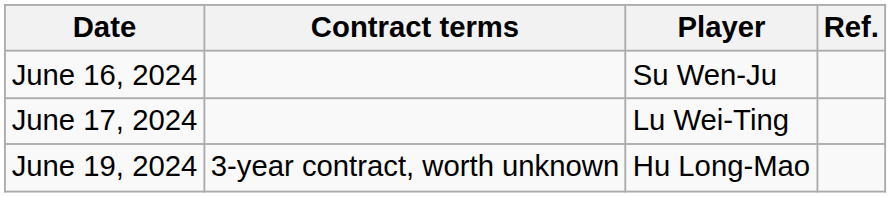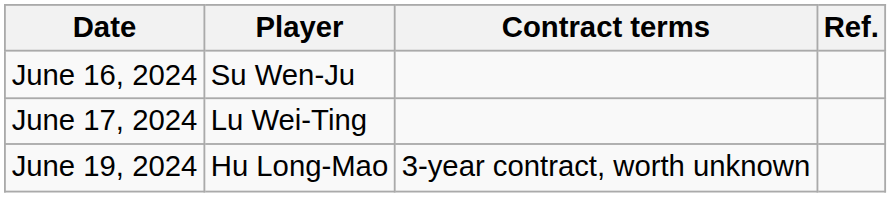columns swapped: (721, 27) <-> (415, 27)
